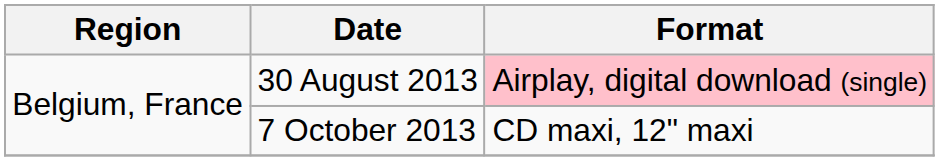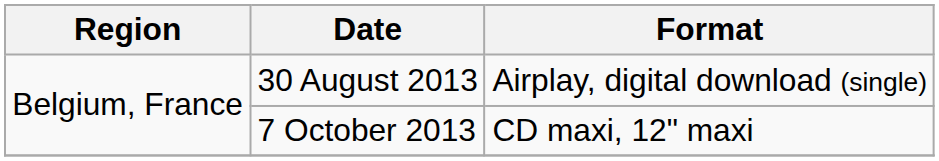(710, 79) pink background -> (710, 79) no background
